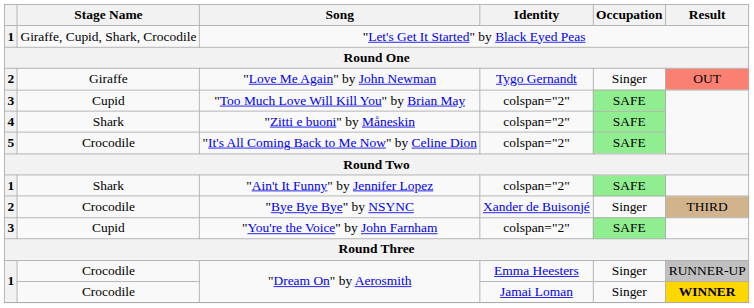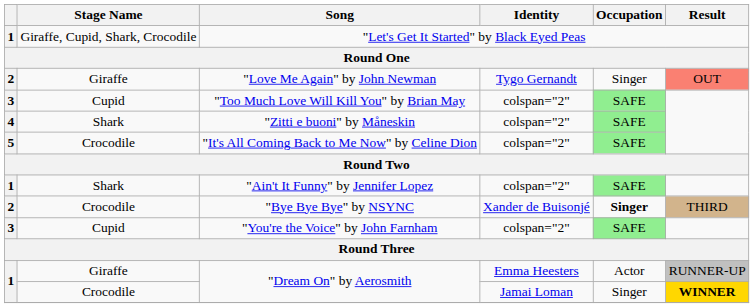(629, 206) normal -> (629, 206) bold
(108, 270) Crocodile -> (108, 270) Giraffe
(629, 270) Singer -> (629, 270) Actor
